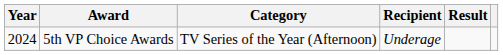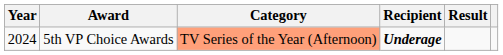(278, 38) no background -> (278, 38) lightsalmon background
(412, 38) normal -> (412, 38) bold
